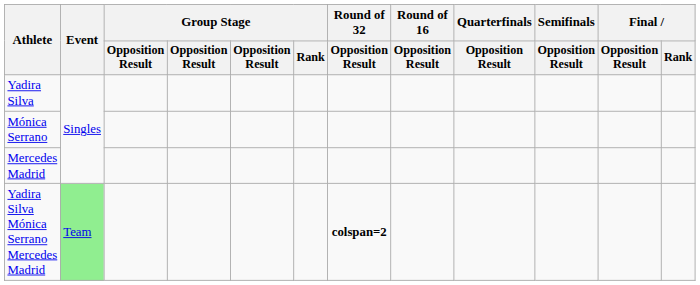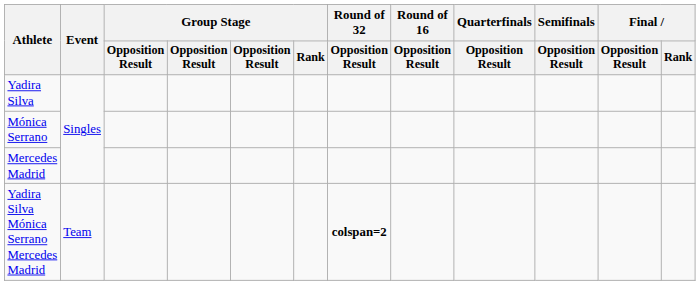(77, 232) lightgreen background -> (77, 232) no background
